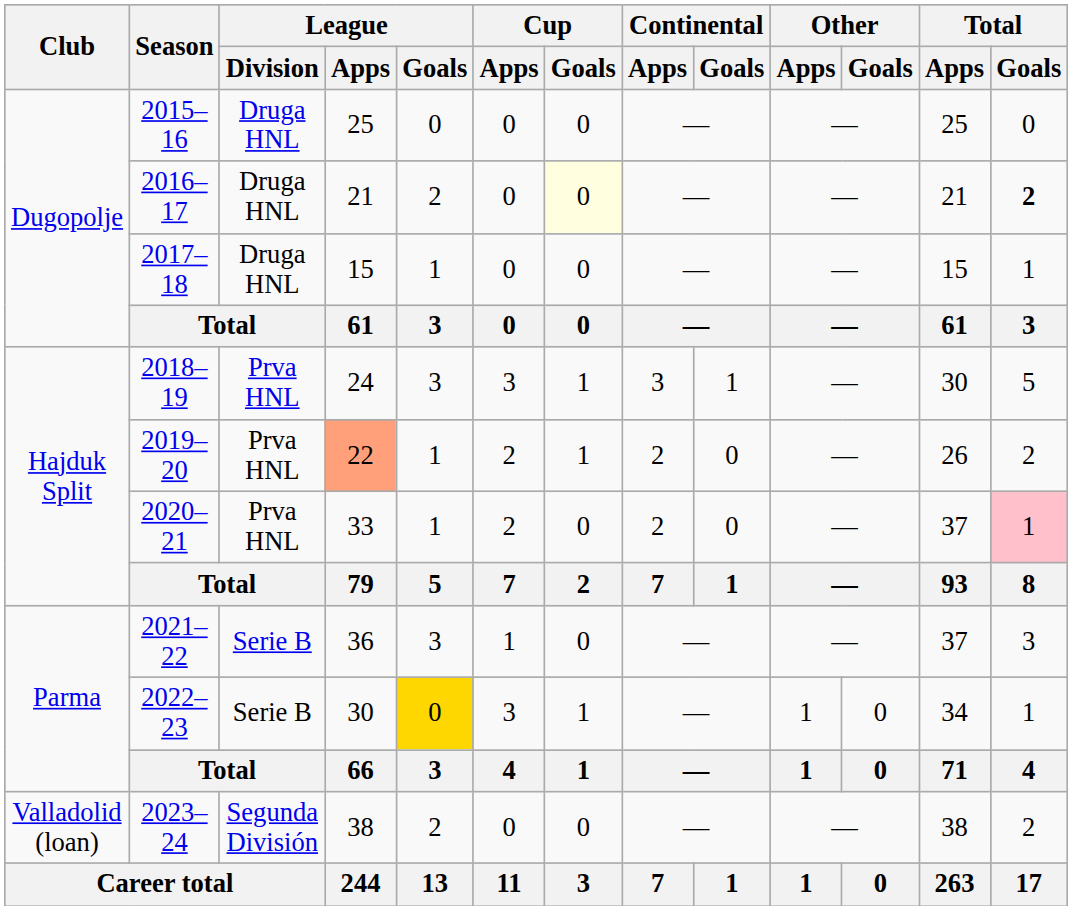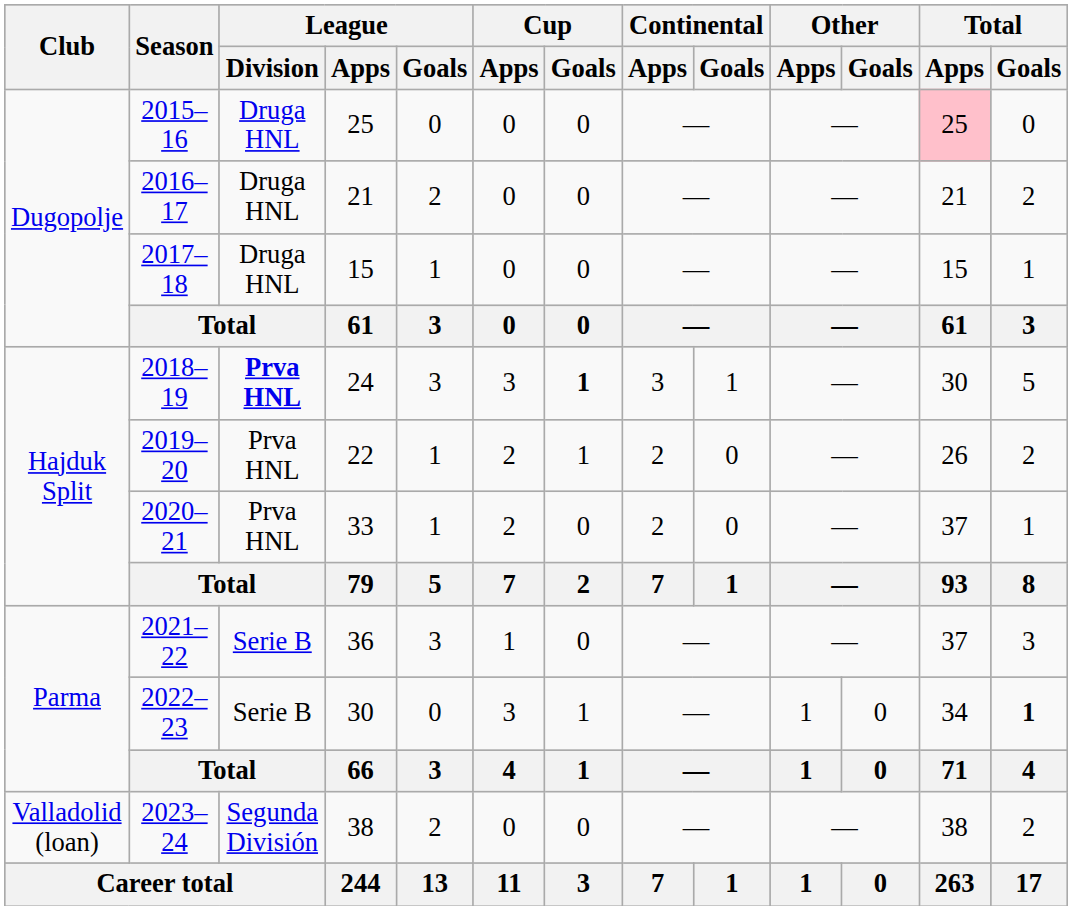(955, 124) no background -> (955, 124) pink background
(583, 196) lightyellow background -> (583, 196) no background
(1029, 196) bold -> (1029, 196) normal
(272, 382) normal -> (272, 382) bold
(583, 382) normal -> (583, 382) bold
(361, 454) lightsalmon background -> (361, 454) no background
(1029, 526) pink background -> (1029, 526) no background
(435, 713) gold background -> (435, 713) no background
(1029, 713) normal -> (1029, 713) bold
